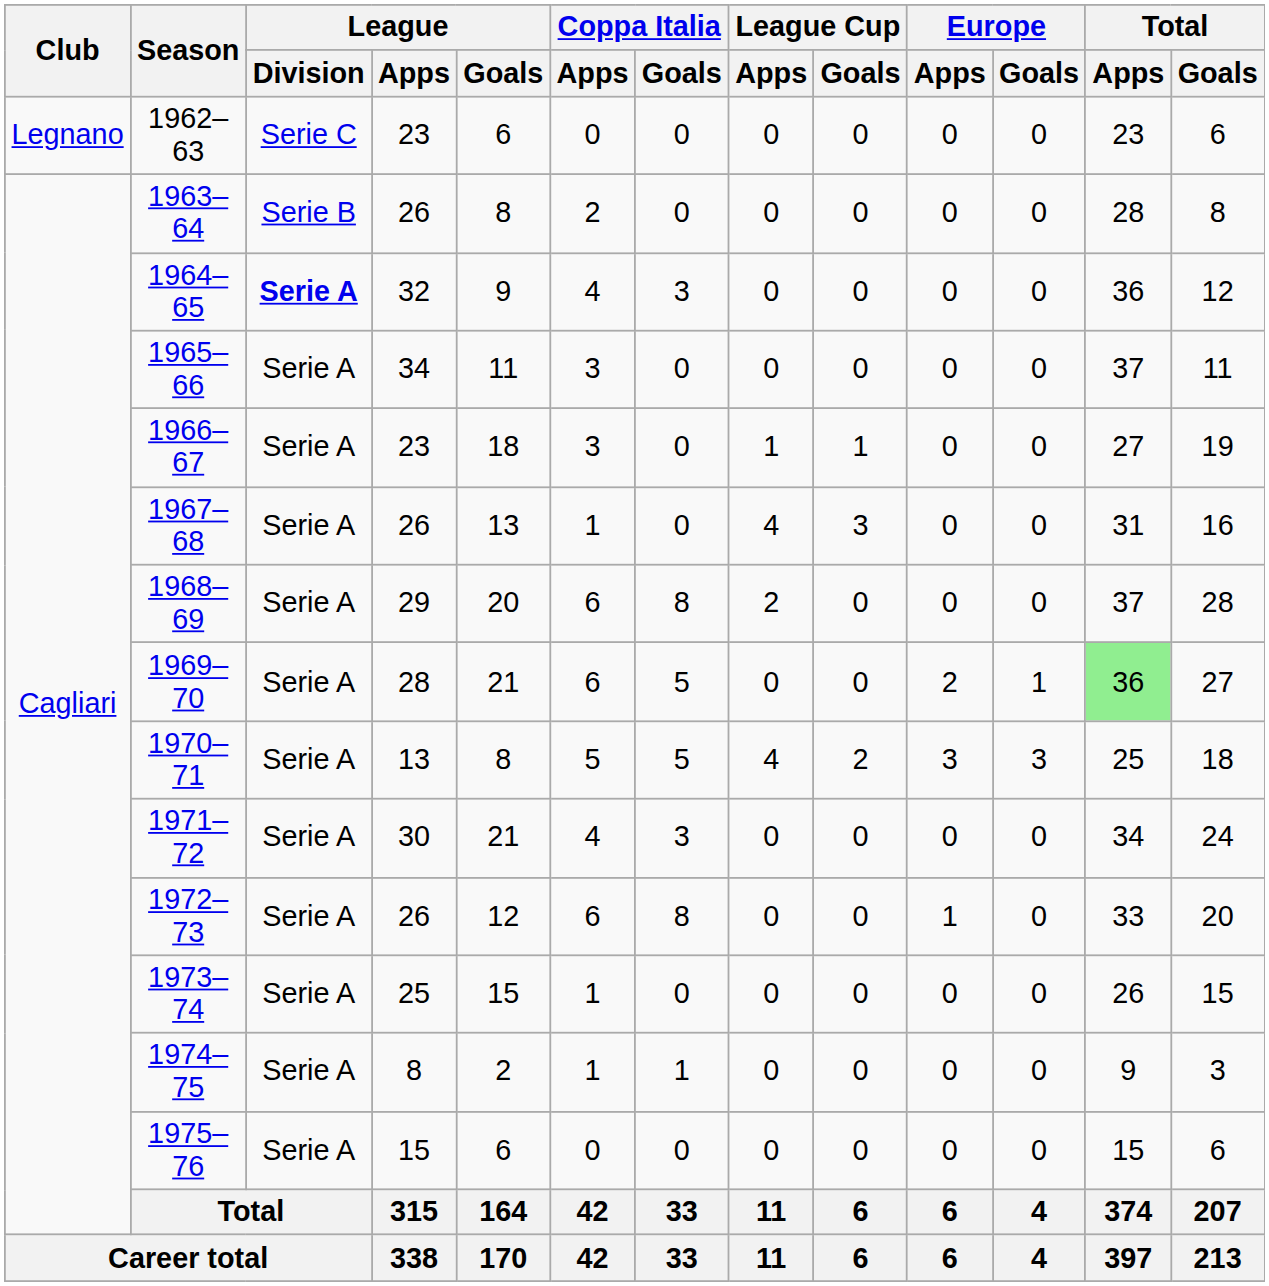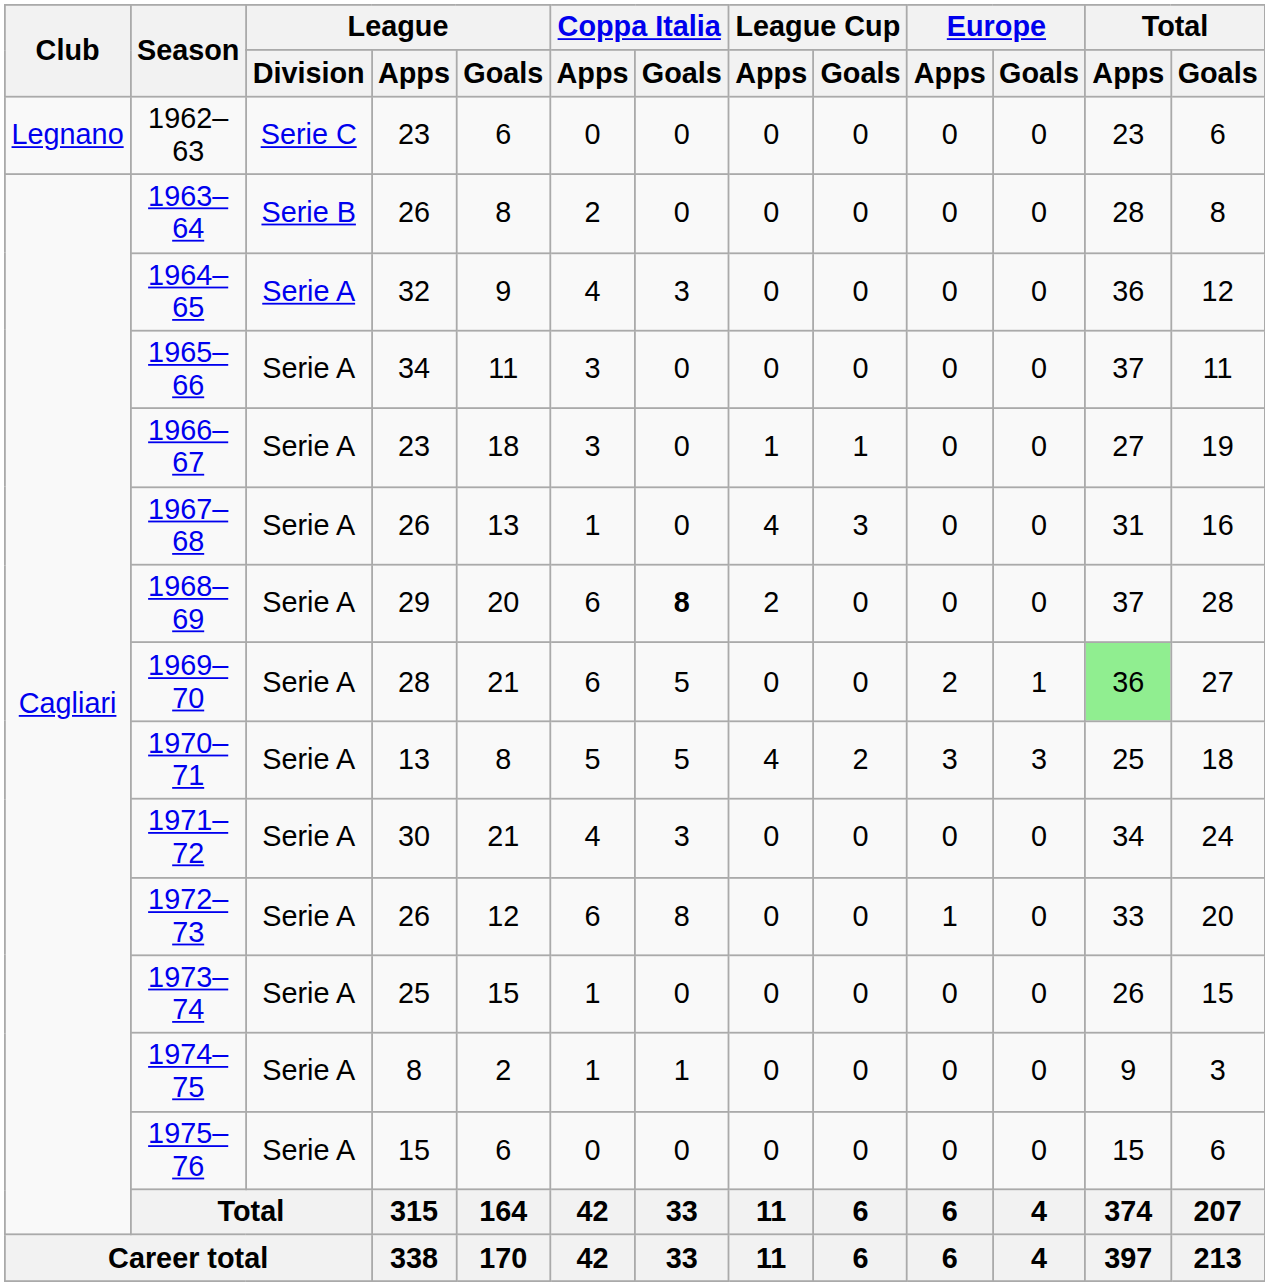(309, 291) bold -> (309, 291) normal
(682, 603) normal -> (682, 603) bold
